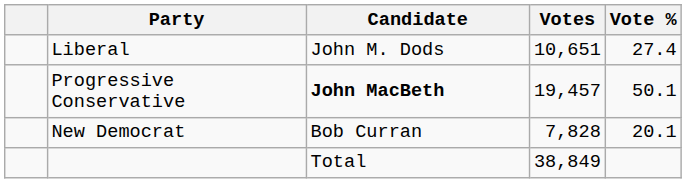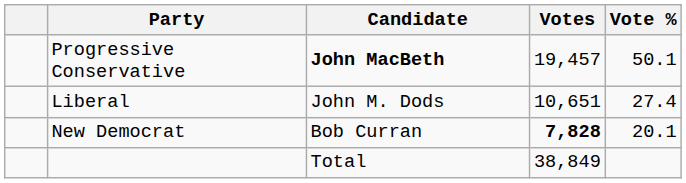rows swapped: (118, 91) <-> (91, 50)
(573, 132) normal -> (573, 132) bold
